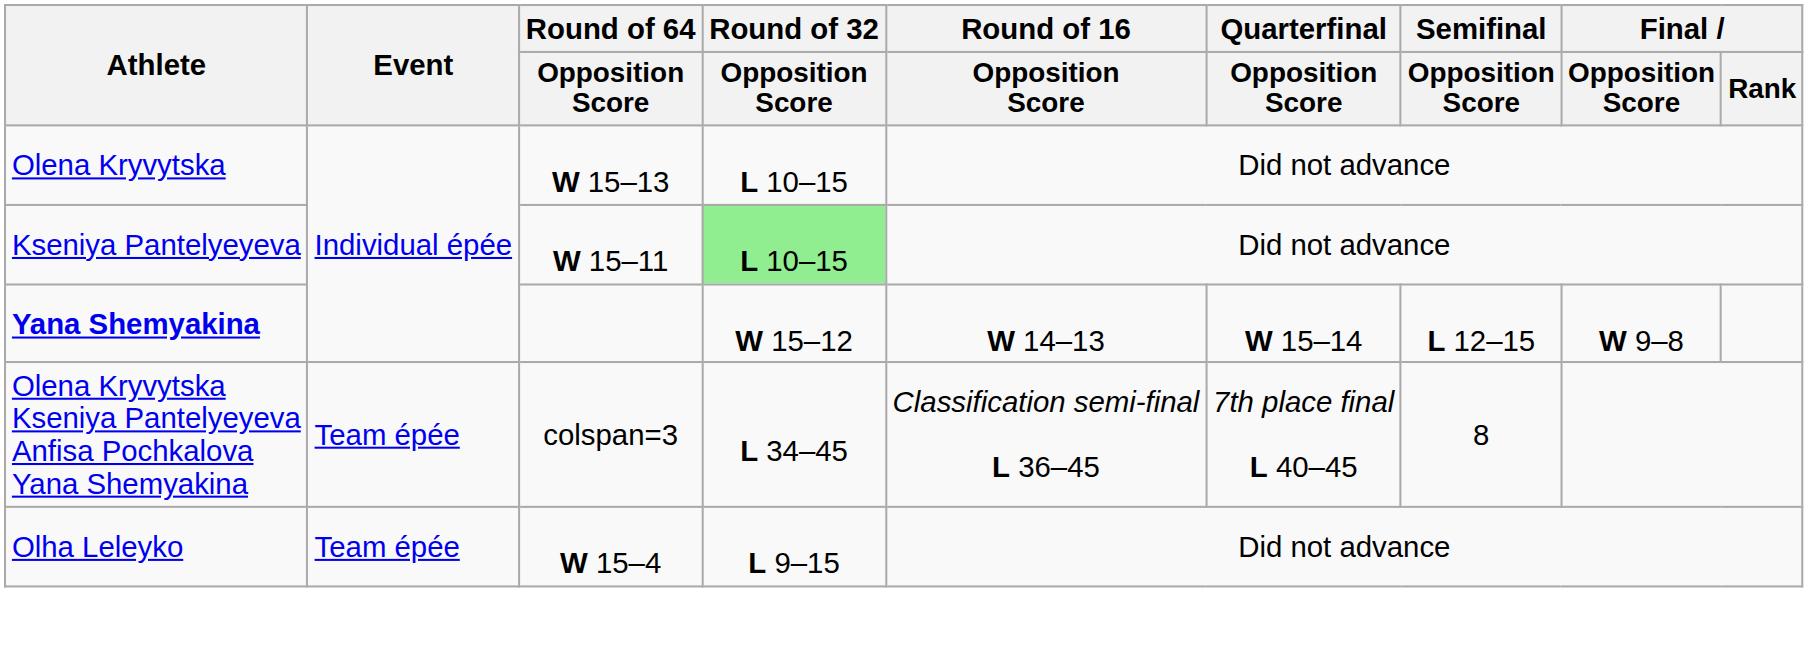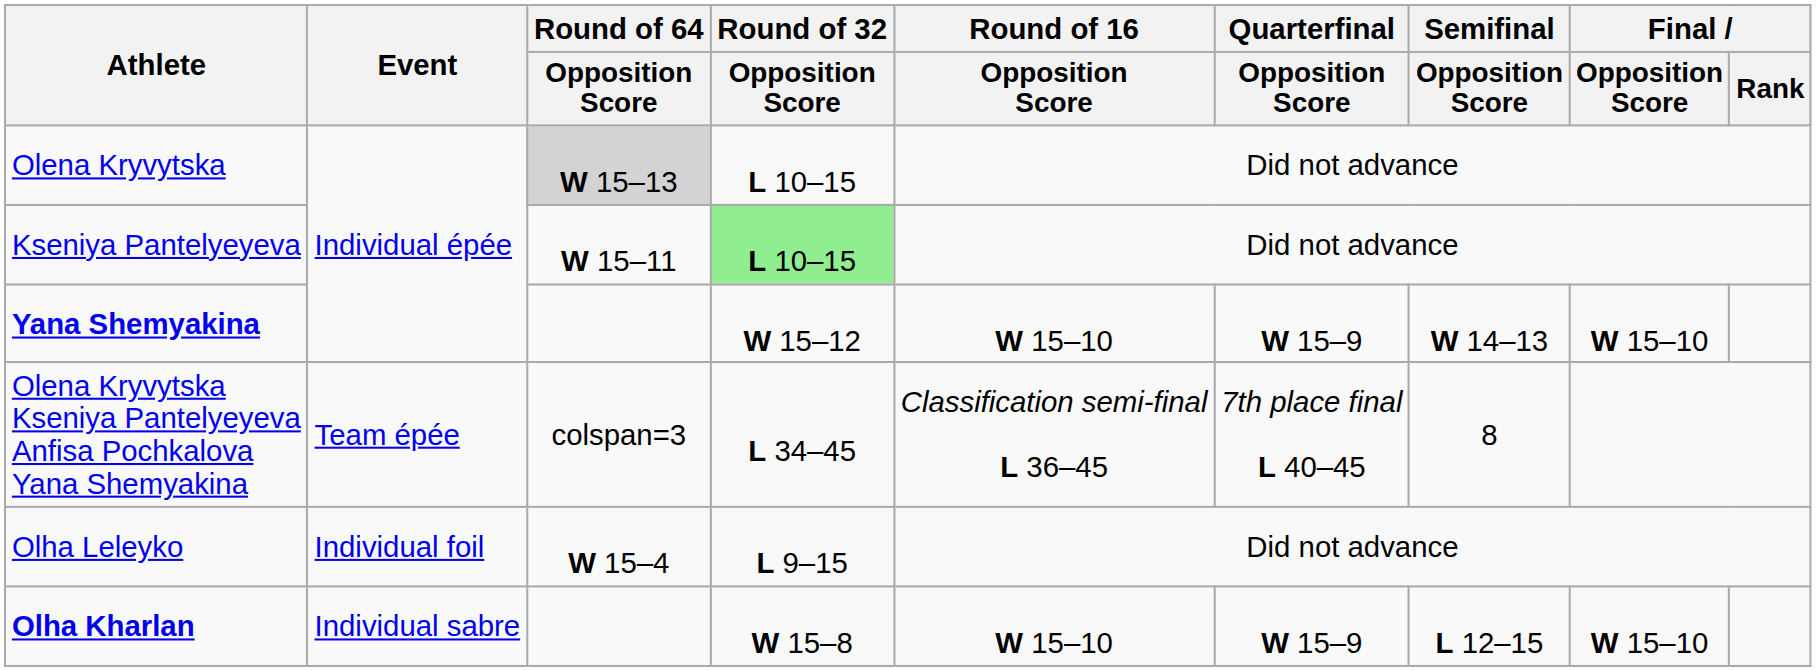(611, 182) no background -> (619, 182) lightgrey background
(1046, 340) W 14–13 -> (1054, 340) W 15–10
(1304, 340) W 15–14 -> (1312, 340) W 15–9
(1481, 340) L 12–15 -> (1489, 340) W 14–13
(1641, 340) W 9–8 -> (1650, 340) W 15–10
(387, 547) Team épée -> (399, 547) Individual foil
+ row: (103, 626)
